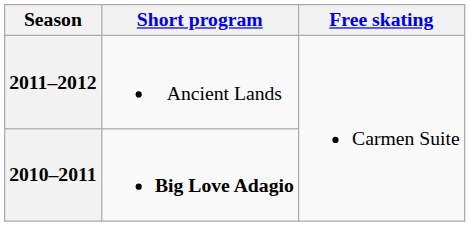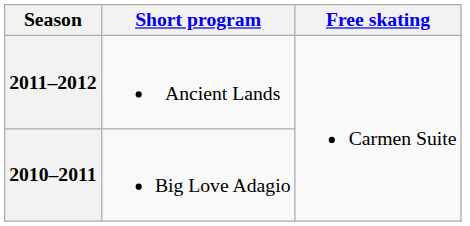(200, 186) bold -> (198, 186) normal
